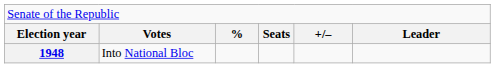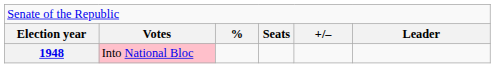(148, 53) no background -> (148, 53) pink background
